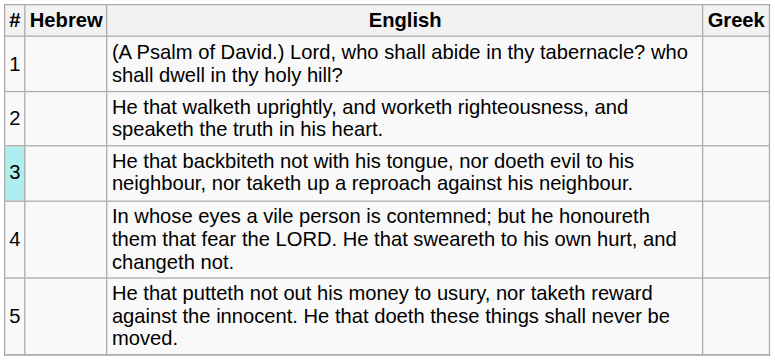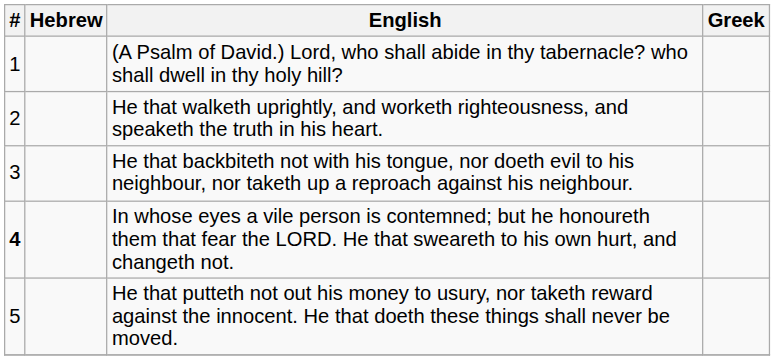(15, 173) paleturquoise background -> (15, 173) no background
(15, 239) normal -> (15, 239) bold
